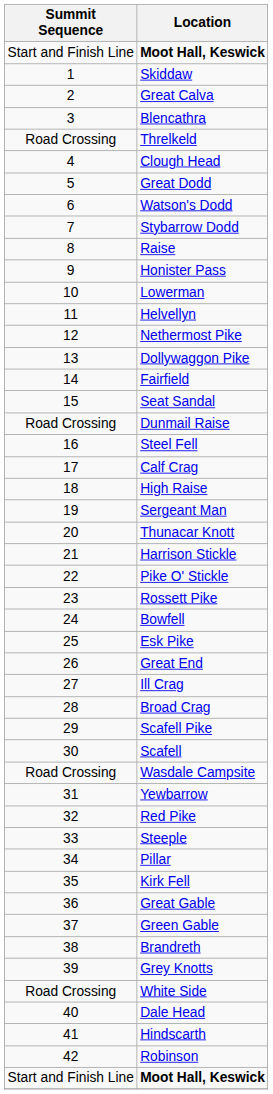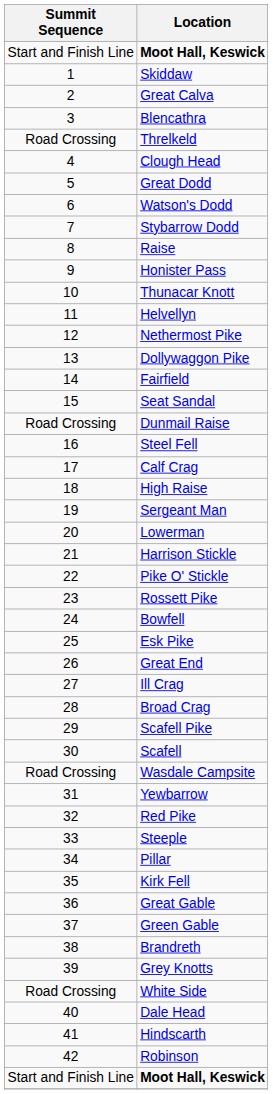(172, 292) Lowerman -> (187, 292) Thunacar Knott
(187, 532) Thunacar Knott -> (172, 532) Lowerman
